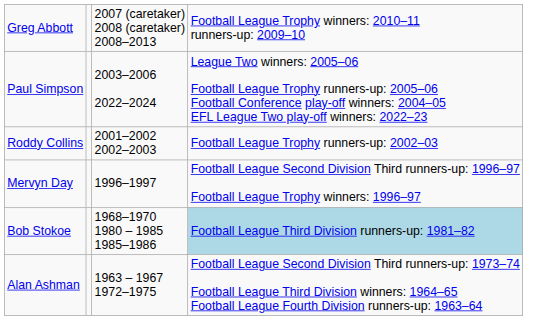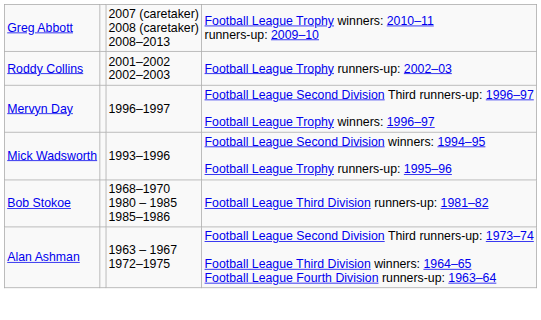- row: (45, 89)
+ row: (52, 156)
(333, 231) lightblue background -> (347, 203) no background
